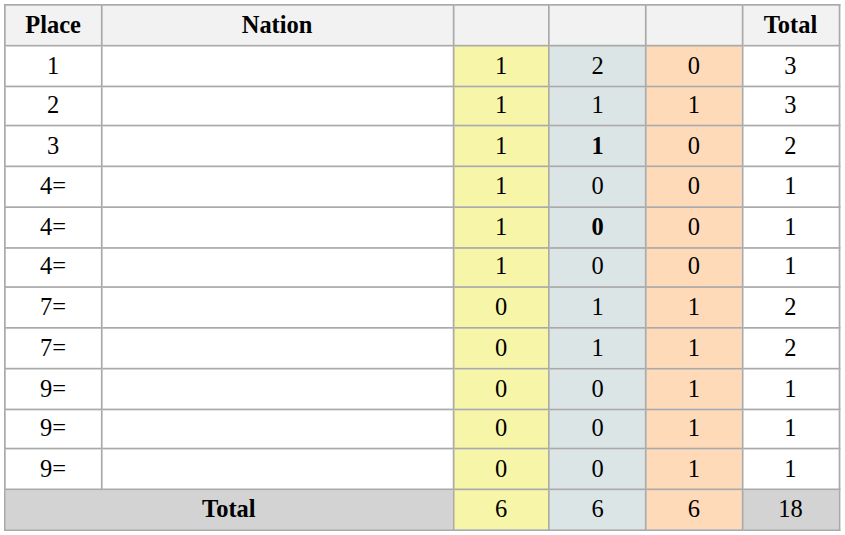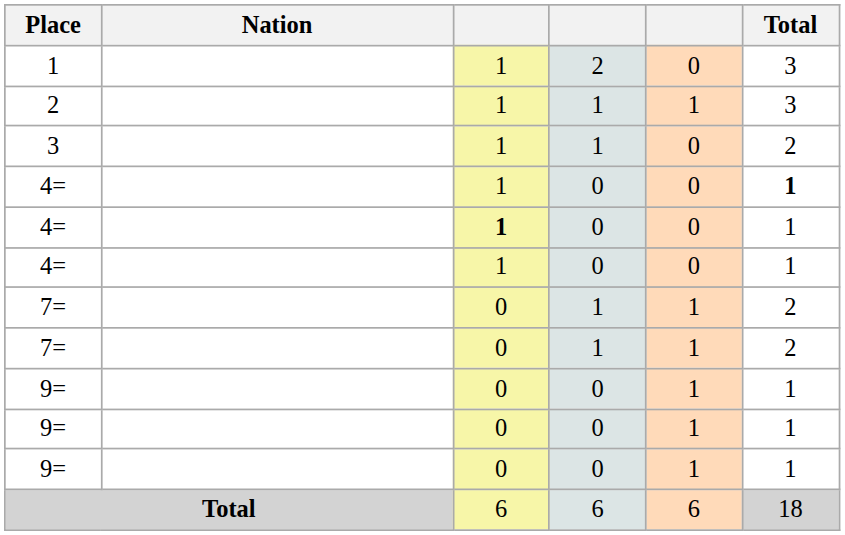(597, 146) bold -> (597, 146) normal
(790, 186) normal -> (790, 186) bold
(501, 226) normal -> (501, 226) bold
(597, 226) bold -> (597, 226) normal
